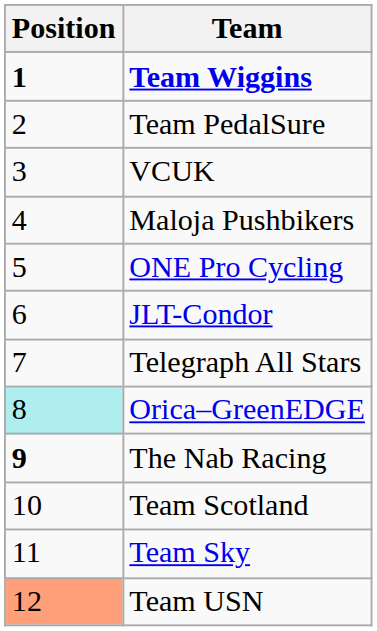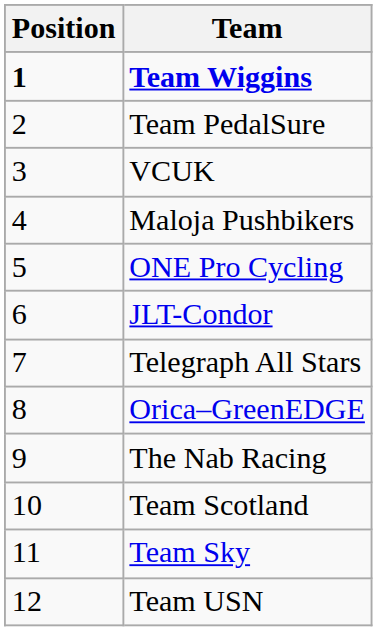(19, 409) paleturquoise background -> (19, 409) no background
(19, 457) bold -> (19, 457) normal
(27, 600) lightsalmon background -> (27, 600) no background
